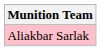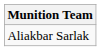(48, 35) pink background -> (48, 35) no background
